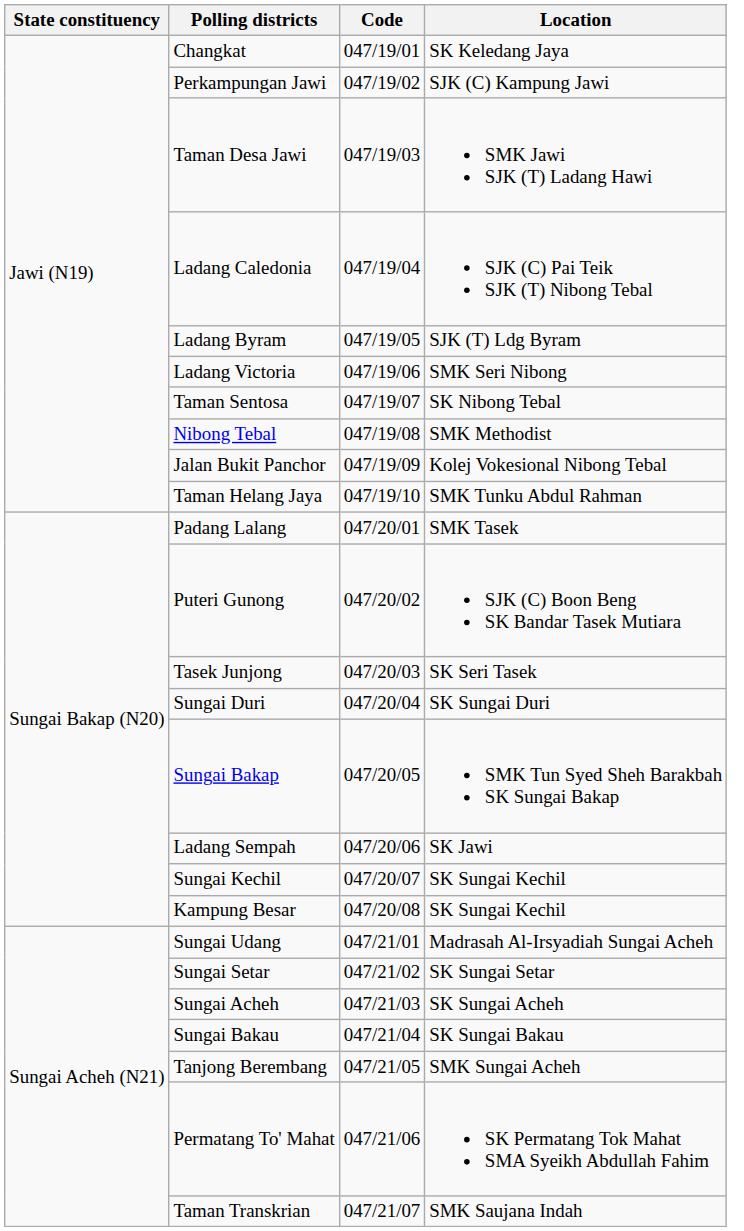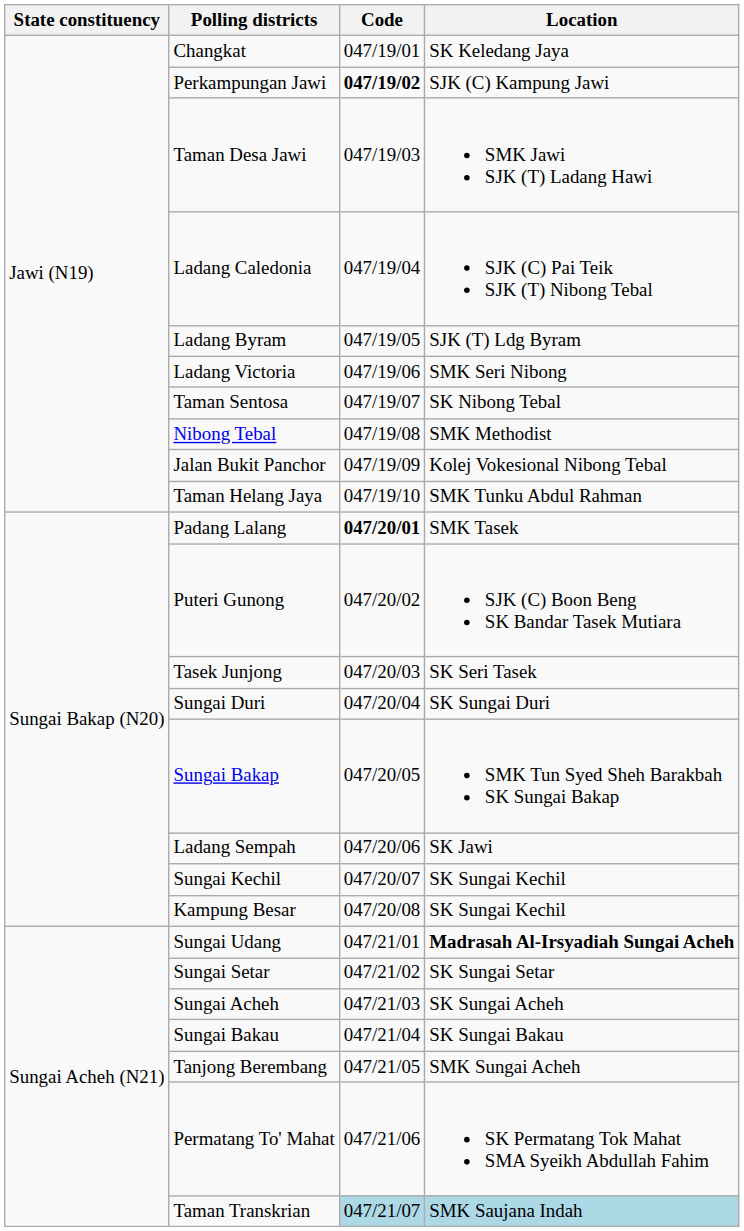(382, 82) normal -> (382, 82) bold
(382, 527) normal -> (382, 527) bold
(571, 941) normal -> (582, 941) bold
(382, 1210) no background -> (382, 1210) lightblue background
(506, 1210) no background -> (506, 1210) lightblue background
